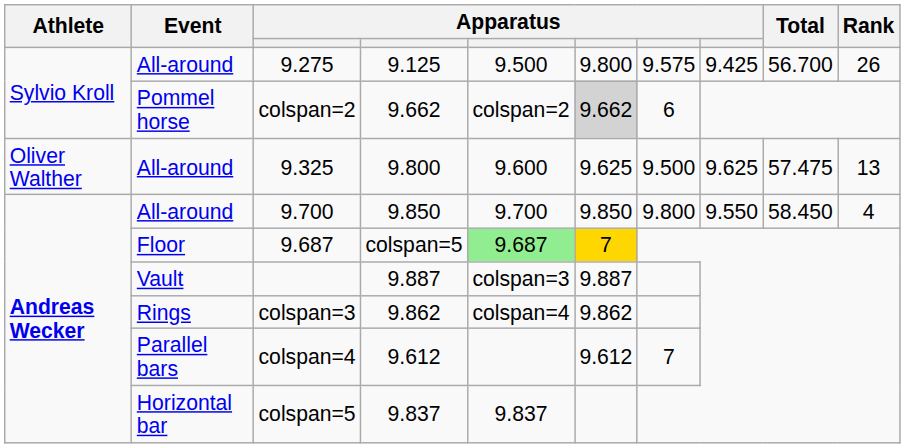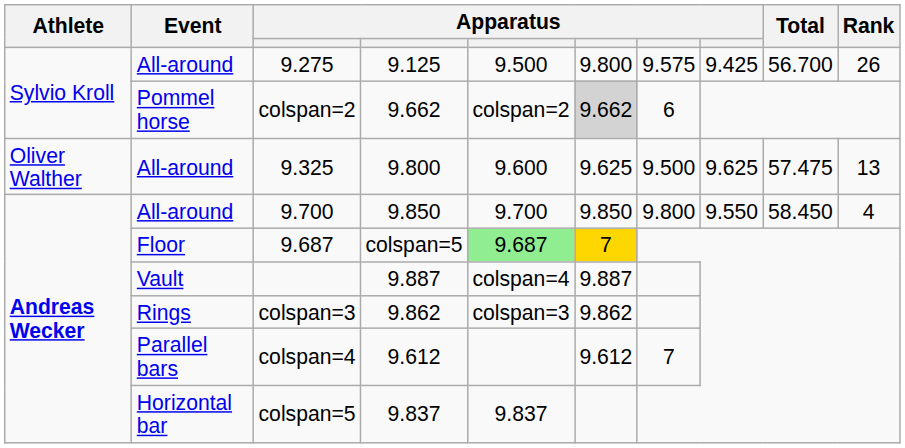(521, 279) colspan=3 -> (521, 279) colspan=4
(521, 312) colspan=4 -> (521, 312) colspan=3
